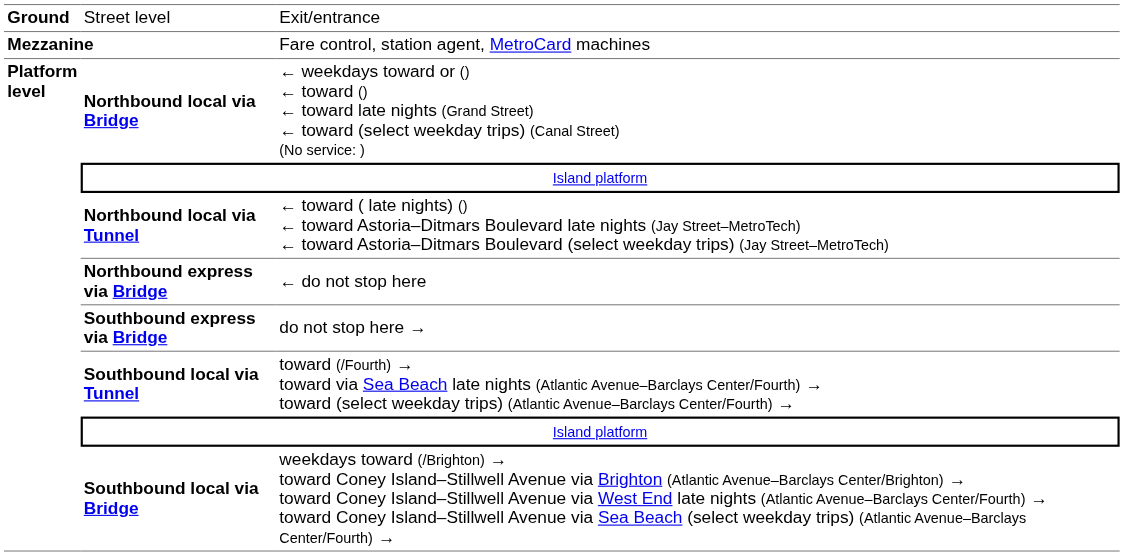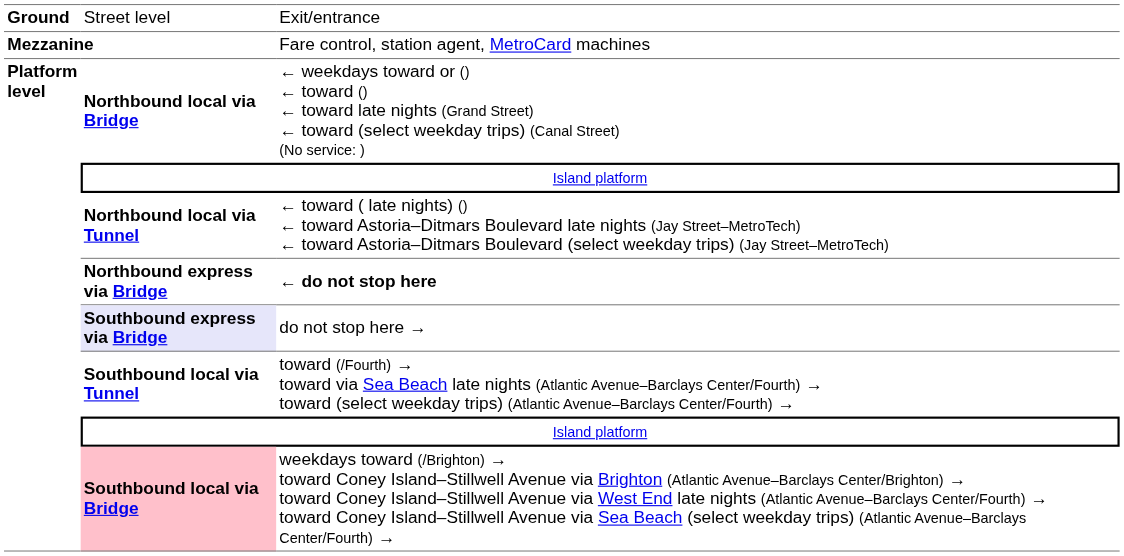(353, 281) normal -> (358, 281) bold
(170, 327) no background -> (170, 327) lavender background
(171, 498) no background -> (171, 498) pink background
